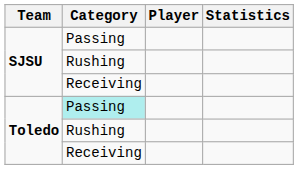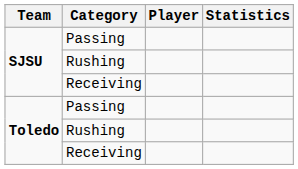(95, 108) paleturquoise background -> (95, 108) no background
